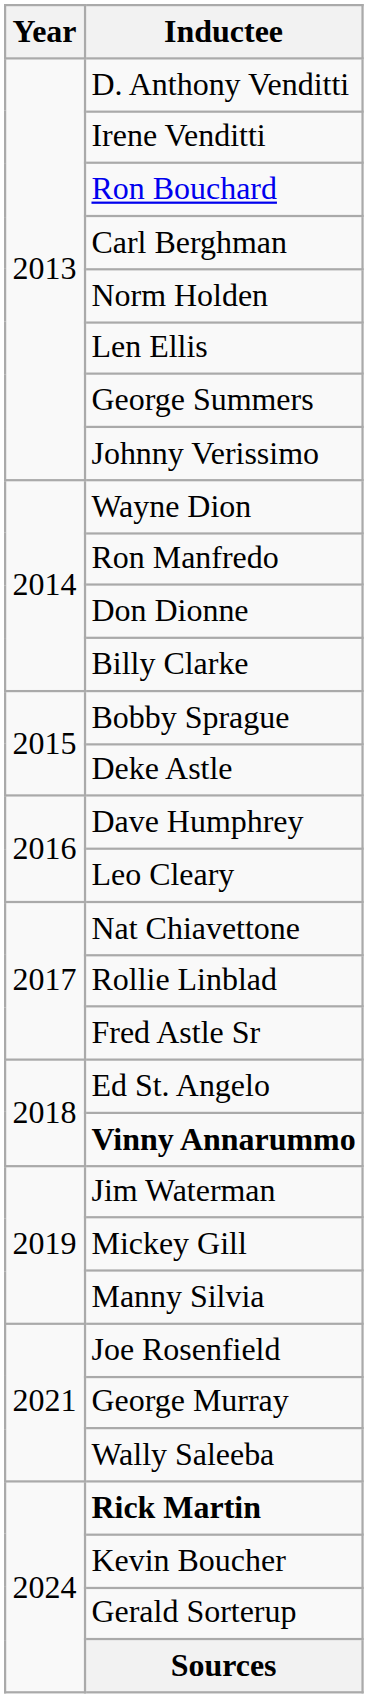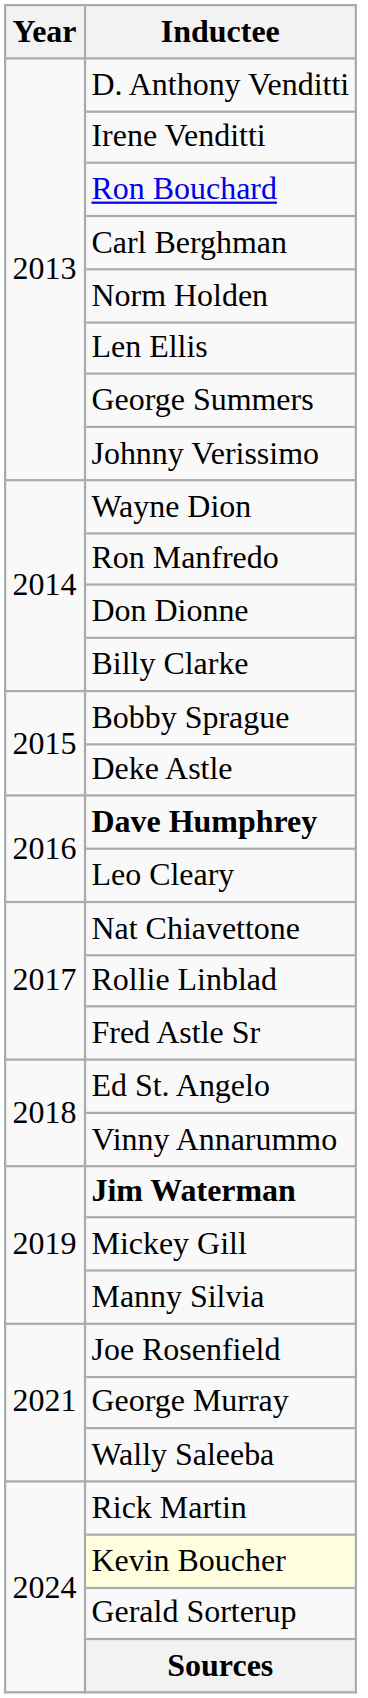(198, 822) normal -> (204, 822) bold
(224, 1138) bold -> (214, 1138) normal
(184, 1191) normal -> (194, 1191) bold
(176, 1507) bold -> (169, 1507) normal
(189, 1560) no background -> (189, 1560) lightyellow background
